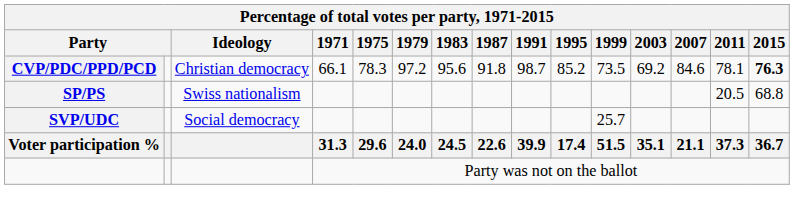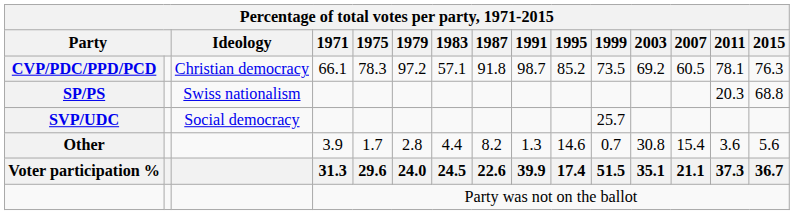(452, 68) 95.6 -> (452, 68) 57.1
(691, 68) 84.6 -> (691, 68) 60.5
(769, 68) bold -> (769, 68) normal
(730, 94) 20.5 -> (730, 94) 20.3
+ row: (84, 145)
